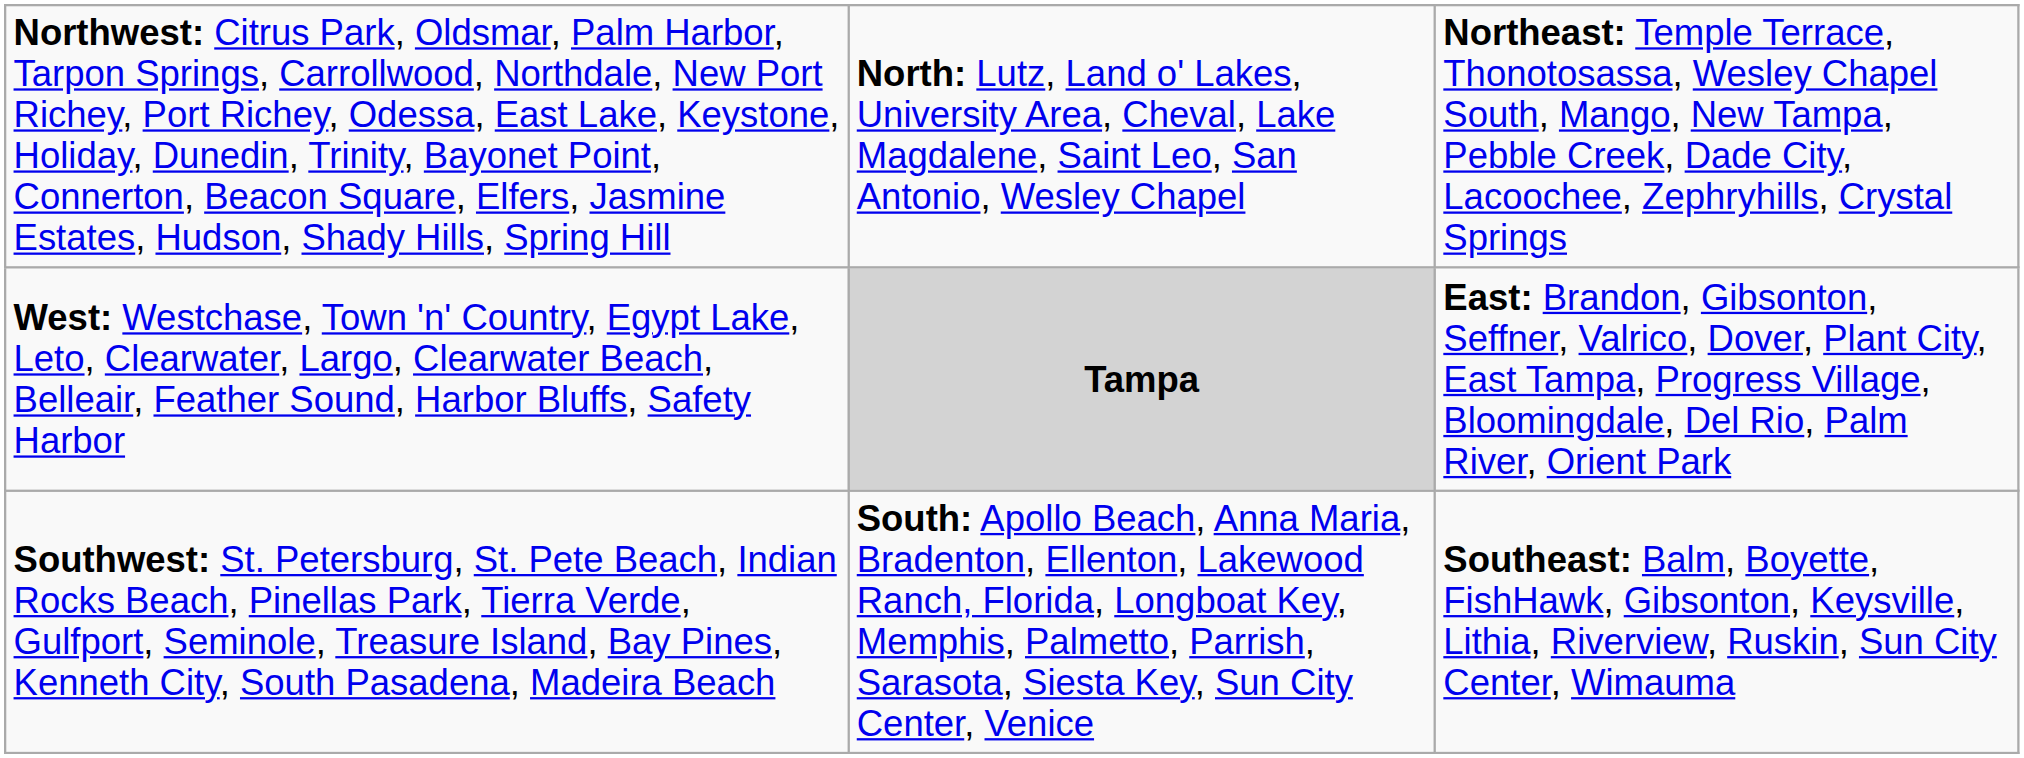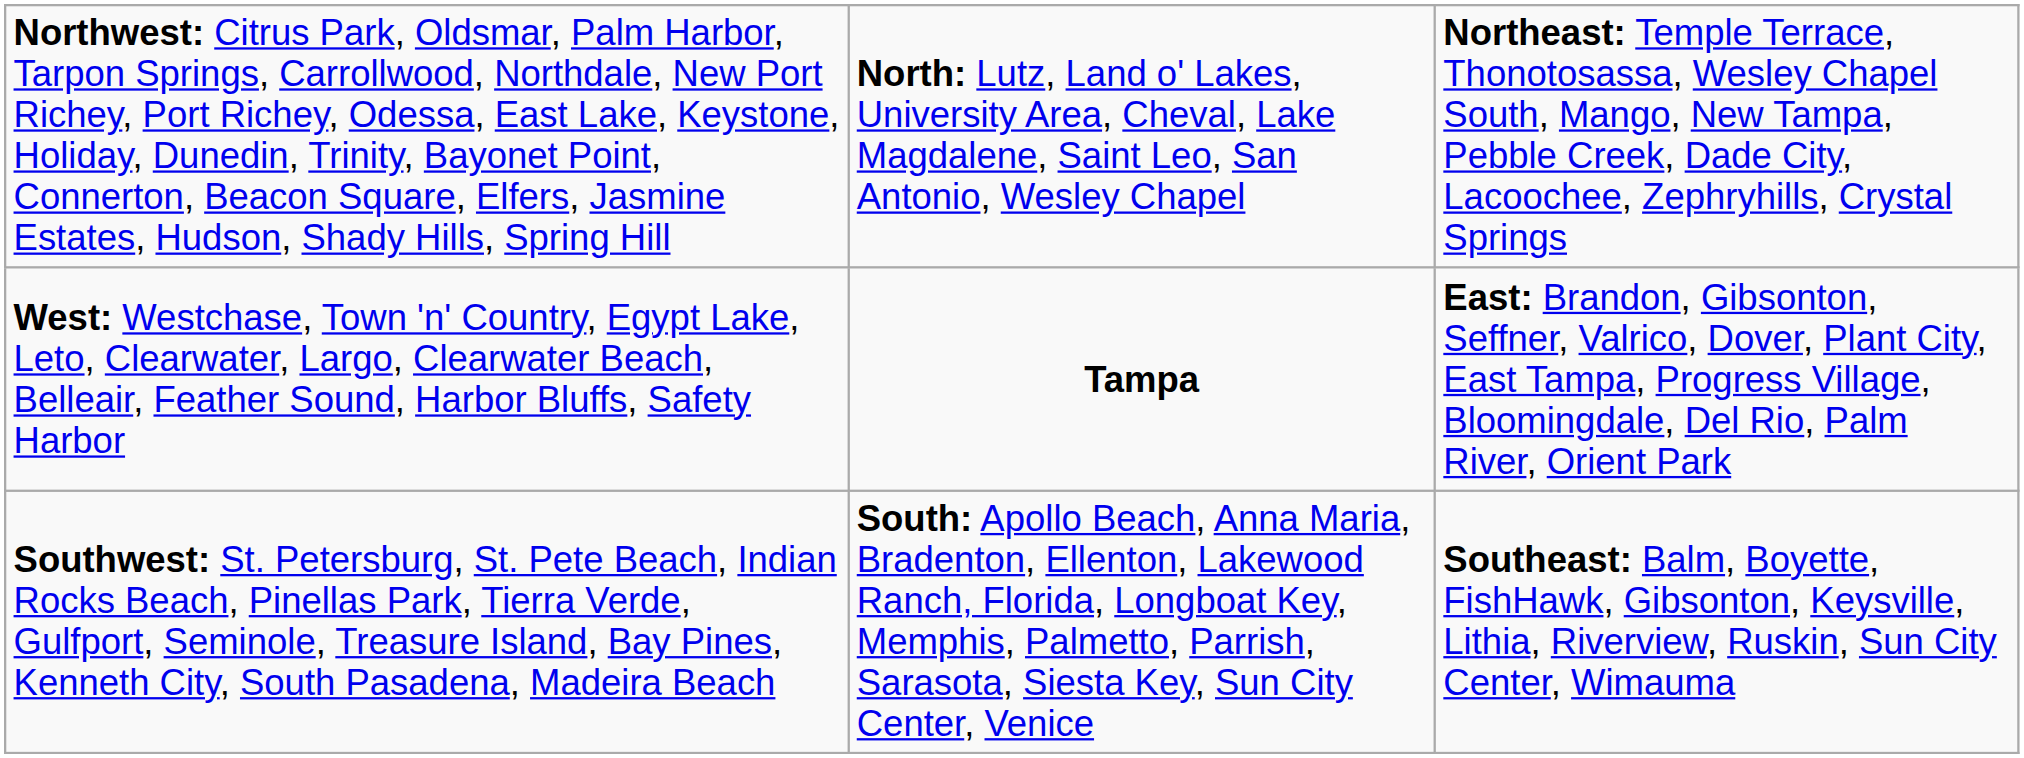(1142, 378) lightgrey background -> (1142, 378) no background
